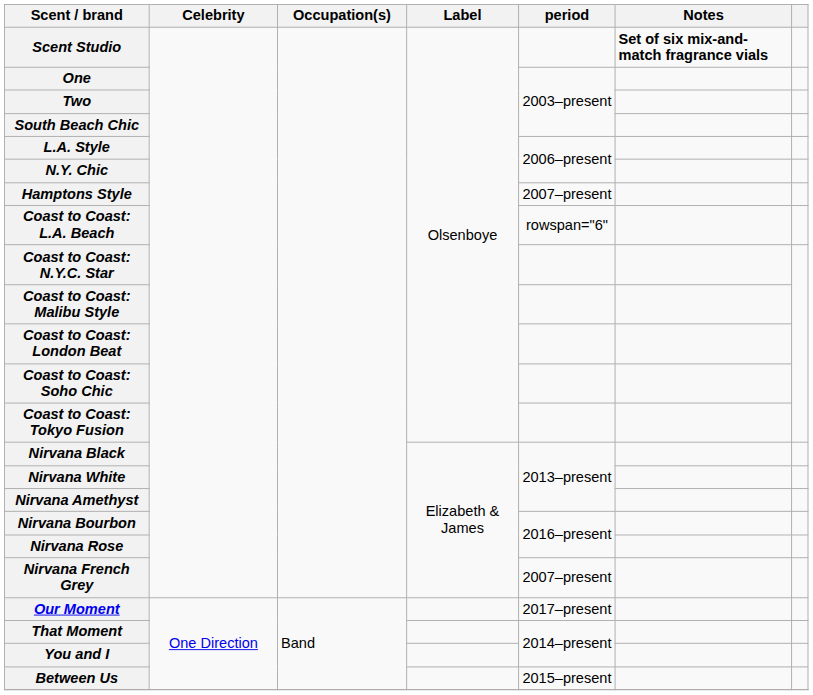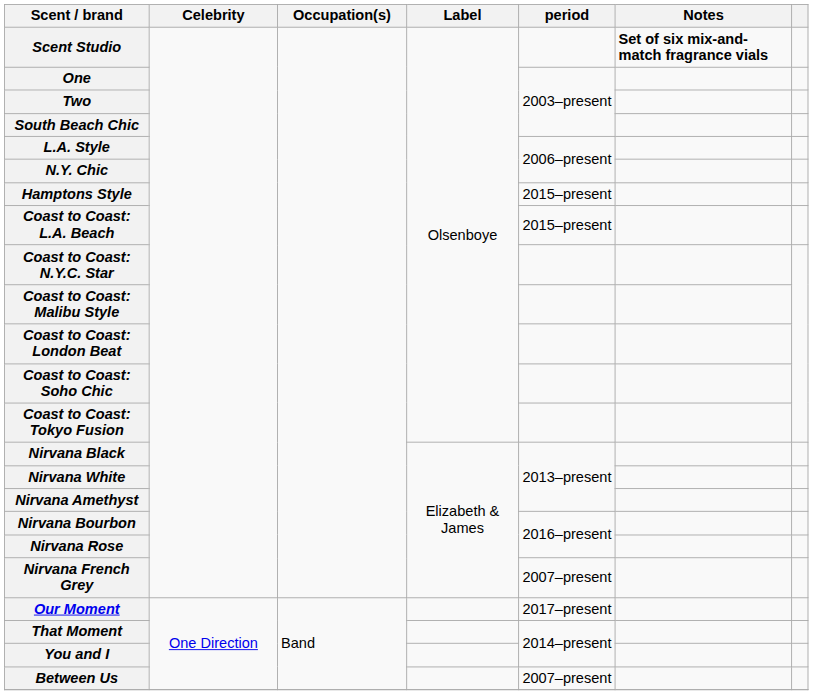(567, 194) 2007–present -> (567, 194) 2015–present
(567, 225) rowspan="6" -> (567, 225) 2015–present
(567, 678) 2015–present -> (567, 678) 2007–present
